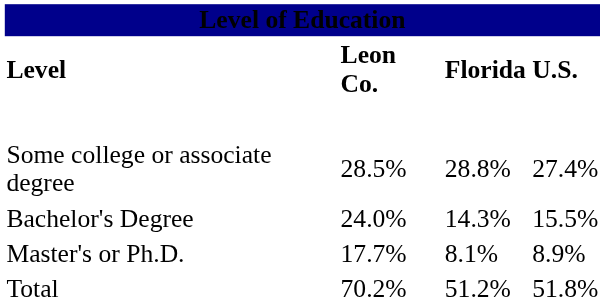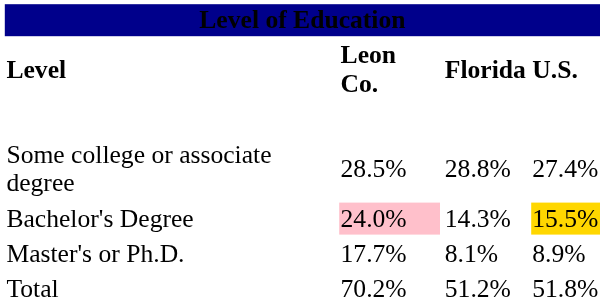(374, 218) no background -> (374, 218) pink background
(565, 218) no background -> (565, 218) gold background
